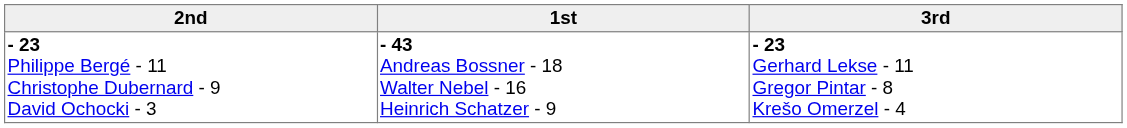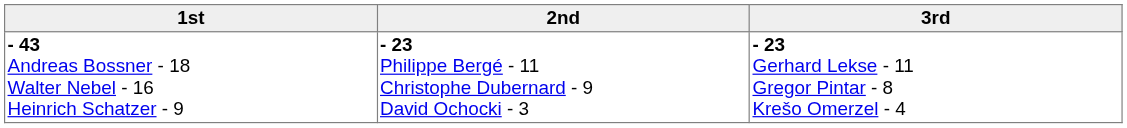columns swapped: (563, 18) <-> (191, 18)
